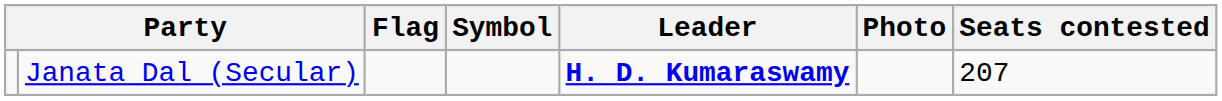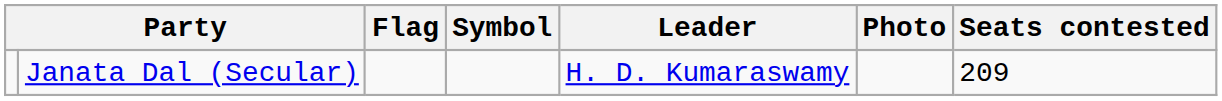(707, 73) bold -> (707, 73) normal
(984, 73) 207 -> (984, 73) 209
